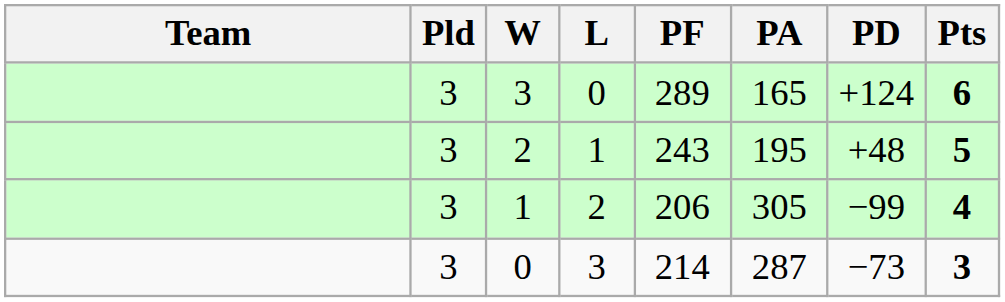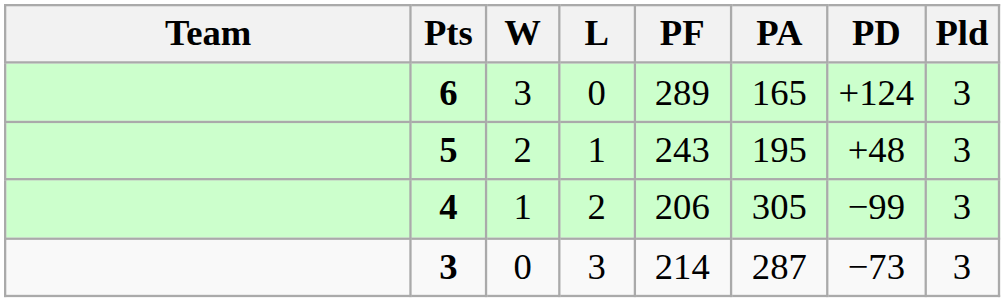columns swapped: (448, 33) <-> (962, 33)
